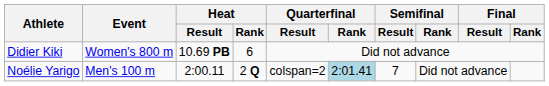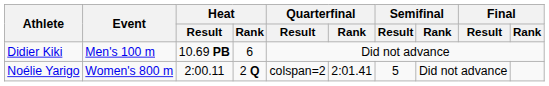(129, 52) Women's 800 m -> (120, 52) Men's 100 m
(120, 71) Men's 100 m -> (129, 71) Women's 800 m
(352, 71) lightblue background -> (352, 71) no background
(396, 71) 7 -> (396, 71) 5
